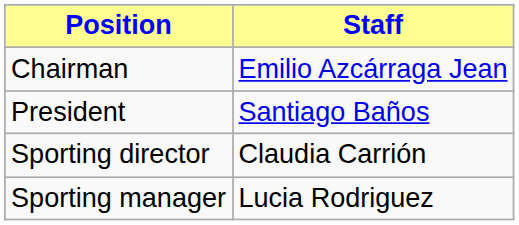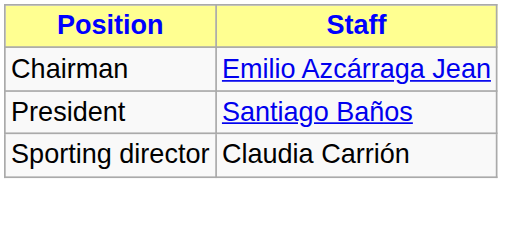- row: (119, 197)
